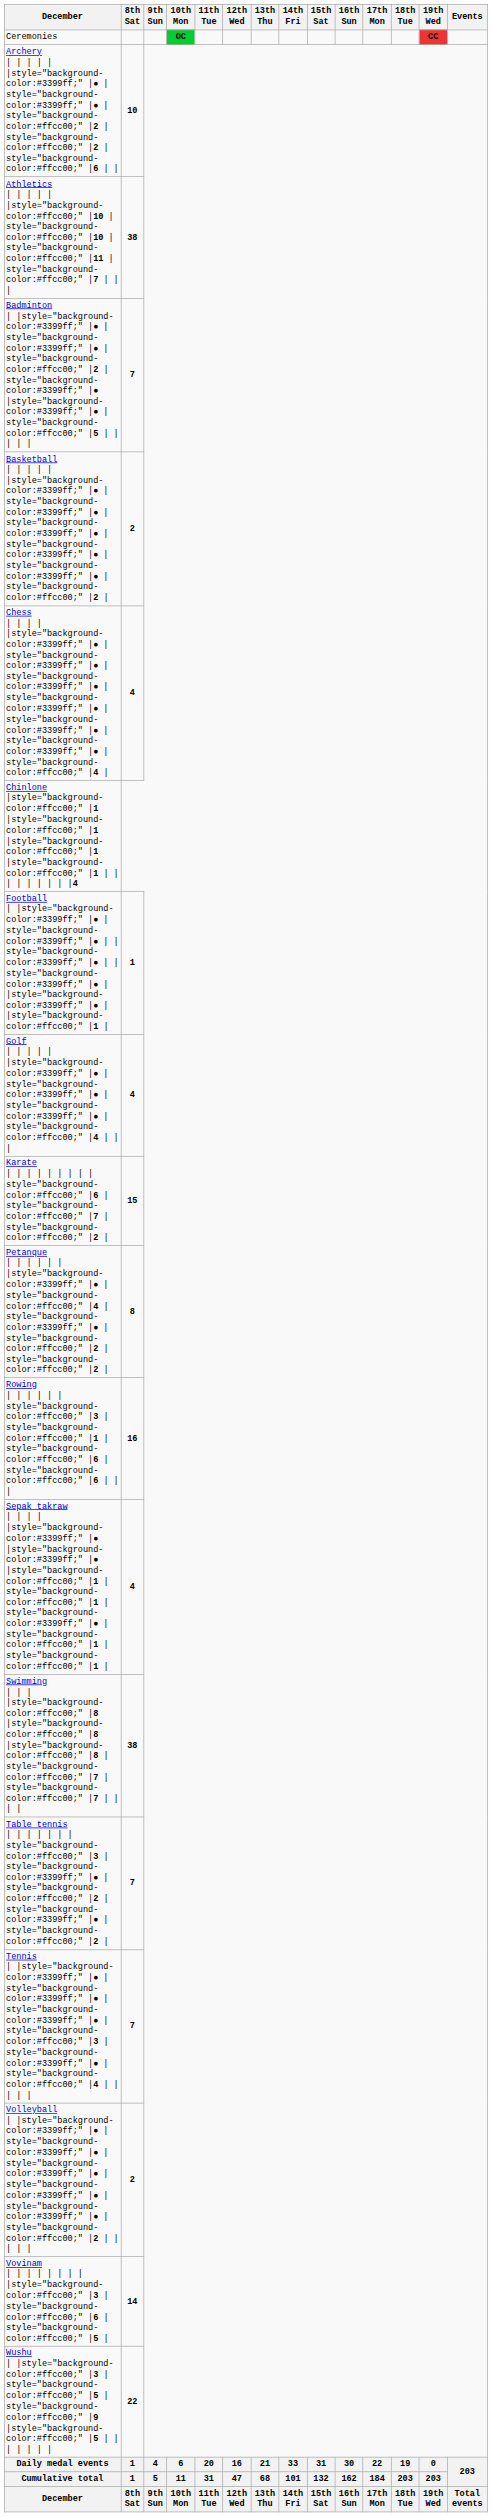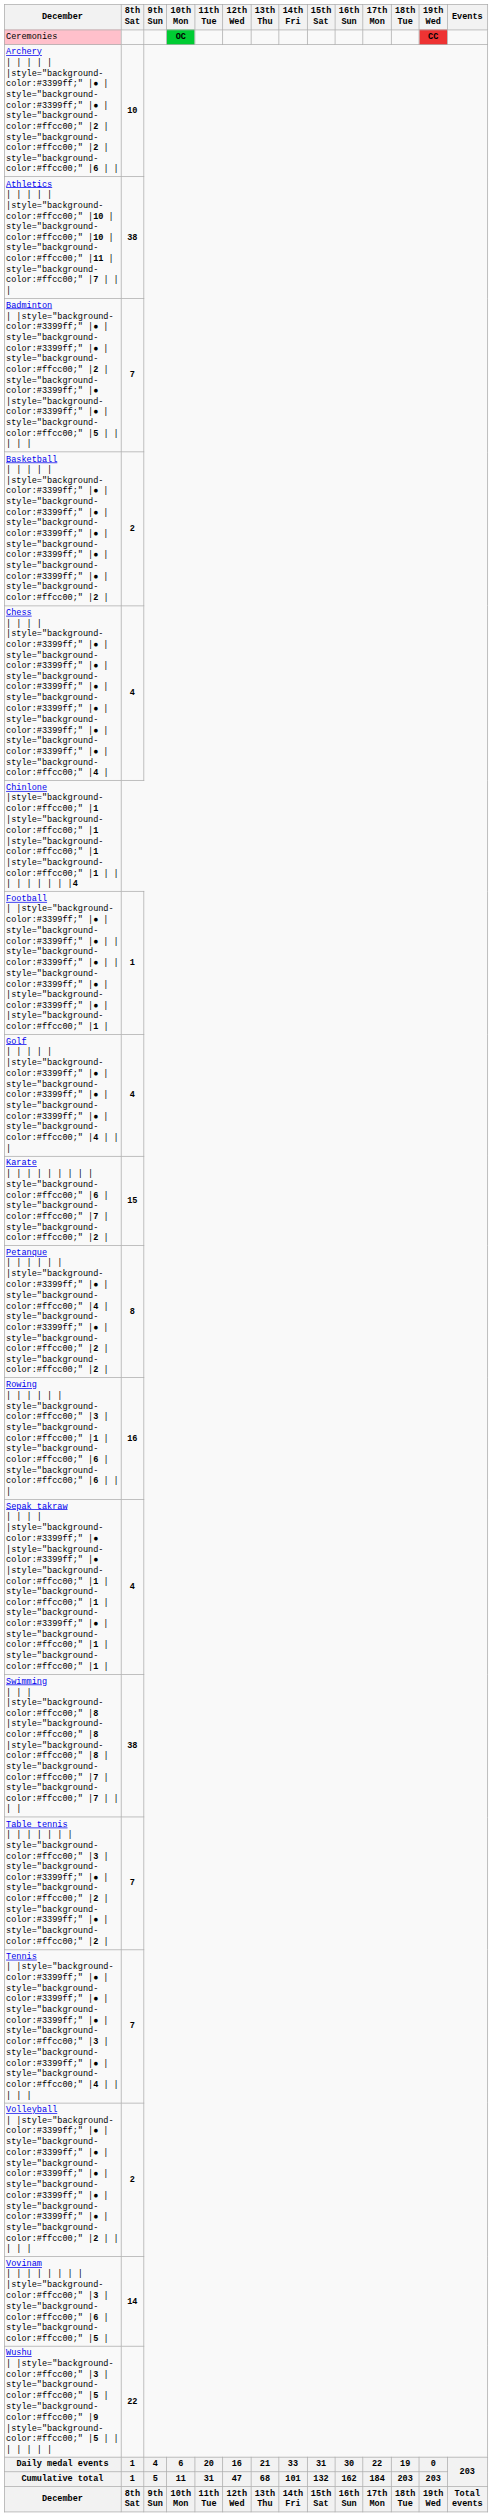(32, 37) no background -> (32, 37) pink background
